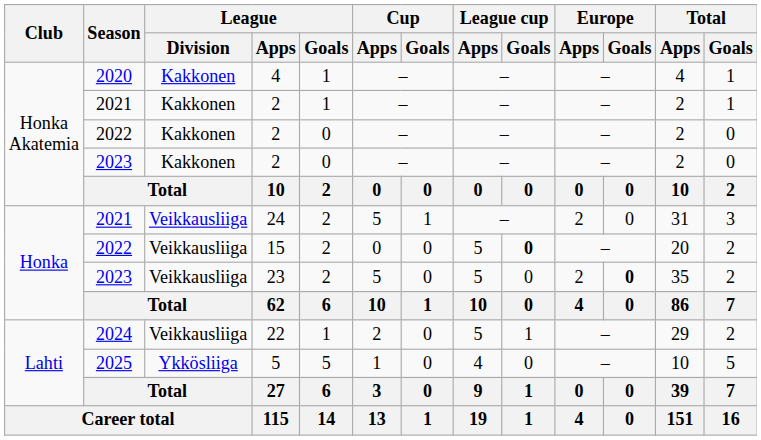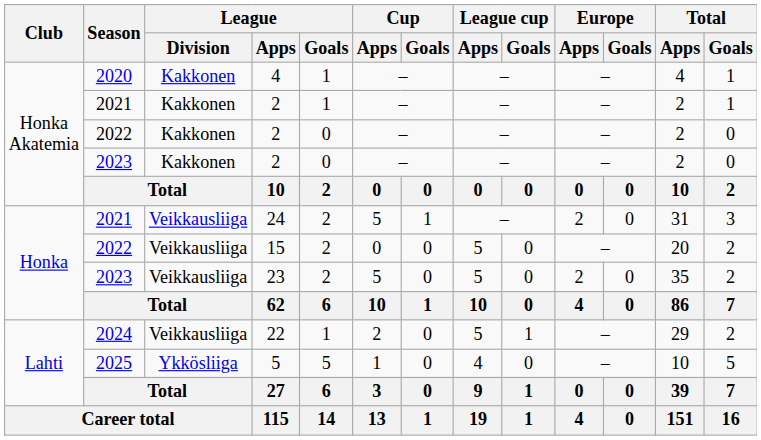(528, 248) bold -> (528, 248) normal
(630, 276) bold -> (630, 276) normal
